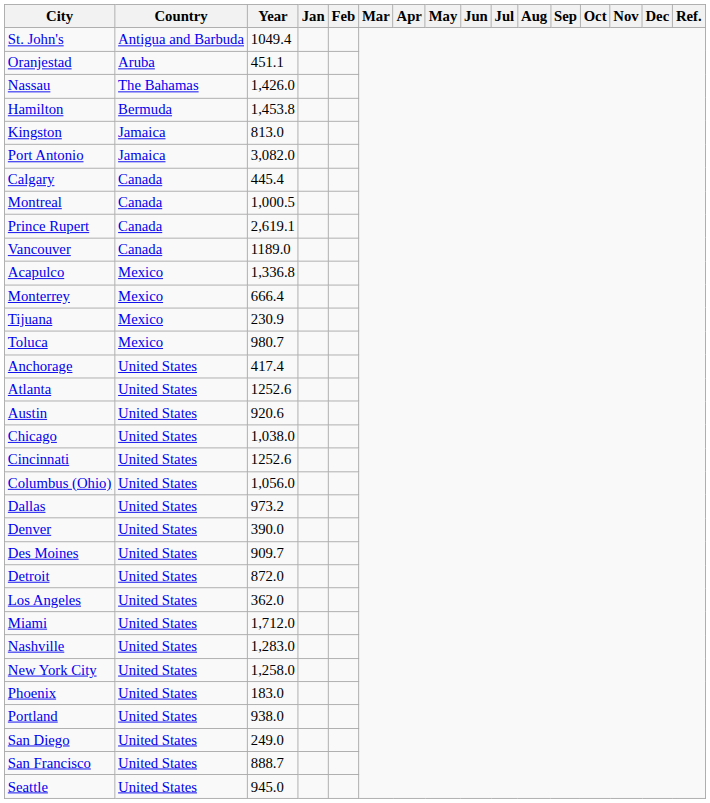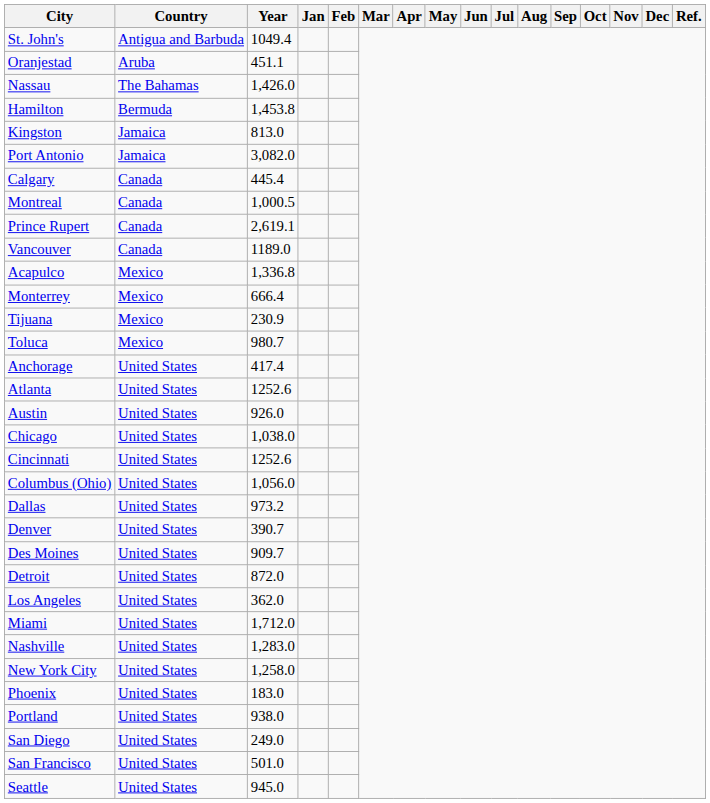(267, 413) 920.6 -> (267, 413) 926.0
(267, 529) 390.0 -> (267, 529) 390.7
(267, 763) 888.7 -> (267, 763) 501.0
